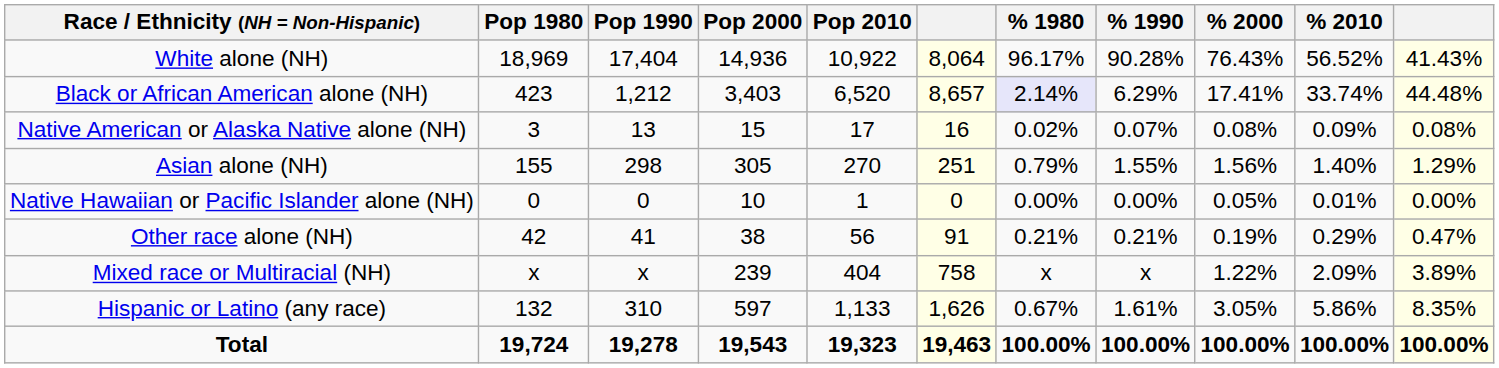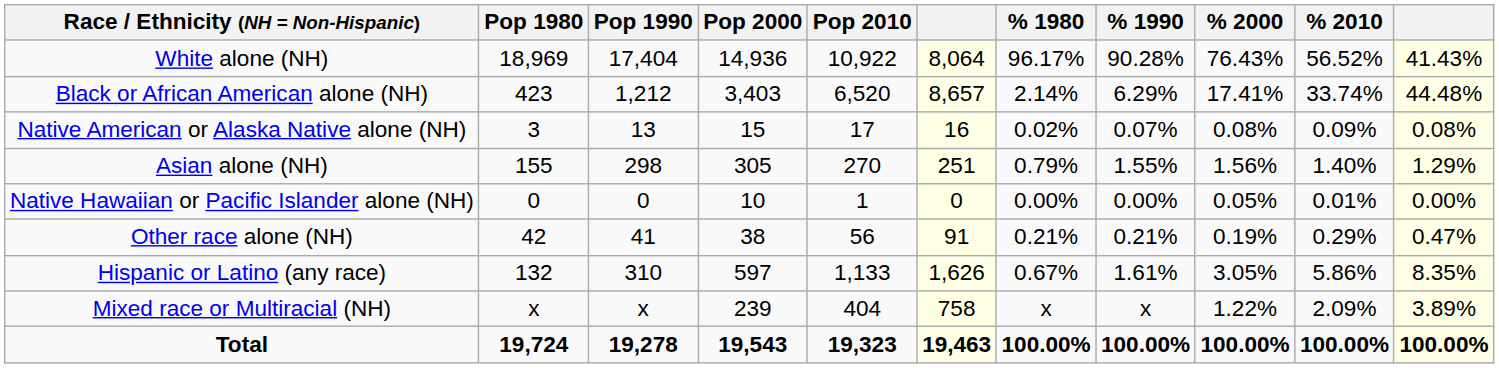(1046, 93) lavender background -> (1046, 93) no background
rows swapped: (242, 272) <-> (242, 308)
